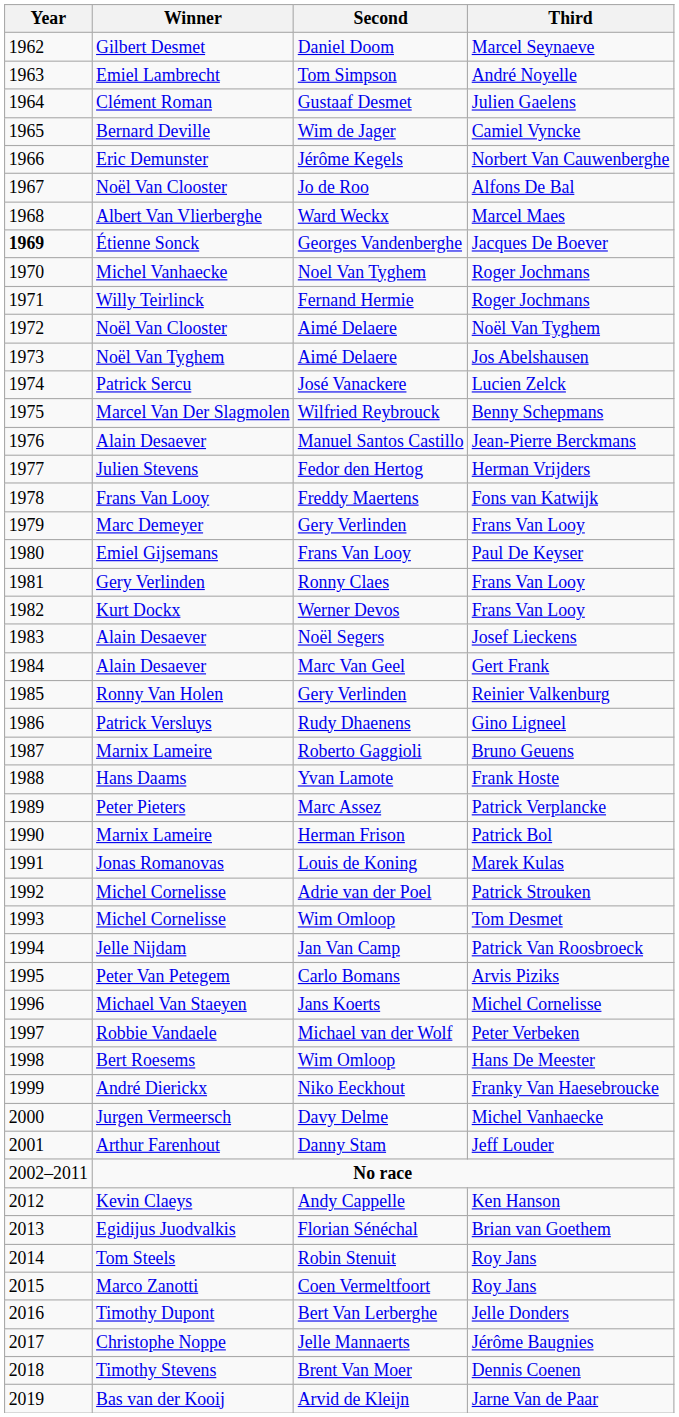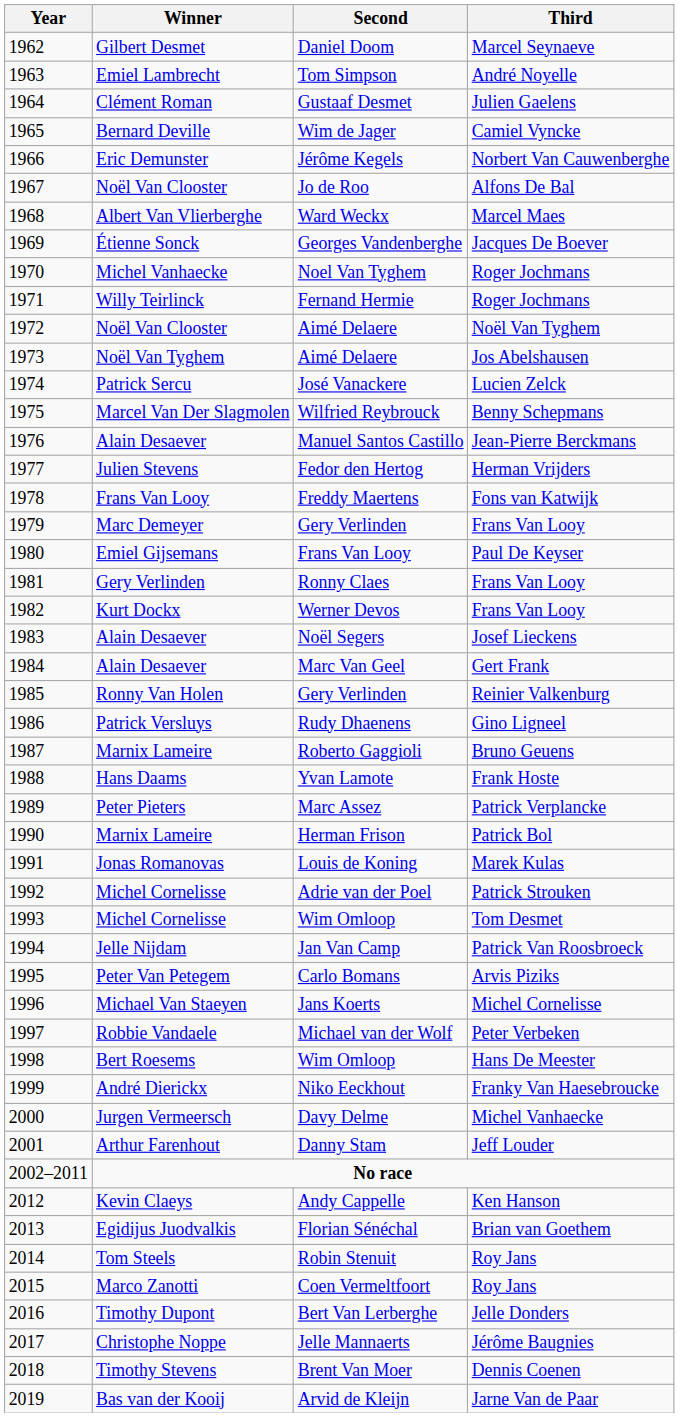(26, 243) bold -> (26, 243) normal
